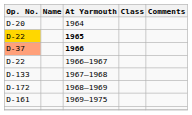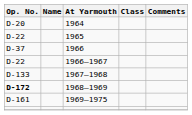(16, 36) gold background -> (16, 36) no background
(75, 36) bold -> (75, 36) normal
(16, 49) lightsalmon background -> (16, 49) no background
(75, 49) bold -> (75, 49) normal
(18, 87) normal -> (18, 87) bold
